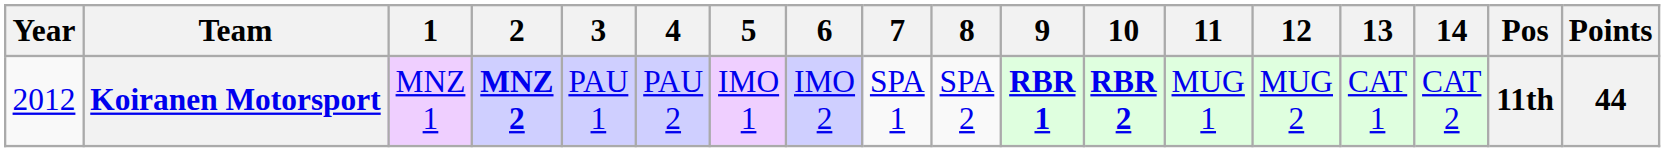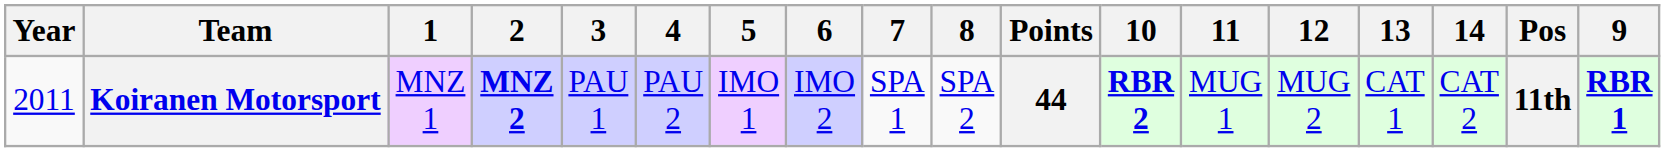columns swapped: (1042, 30) <-> (1611, 30)
(44, 100) 2012 -> (44, 100) 2011
